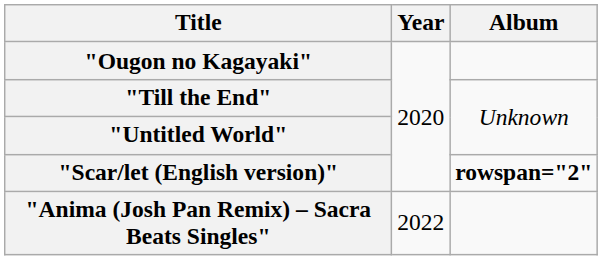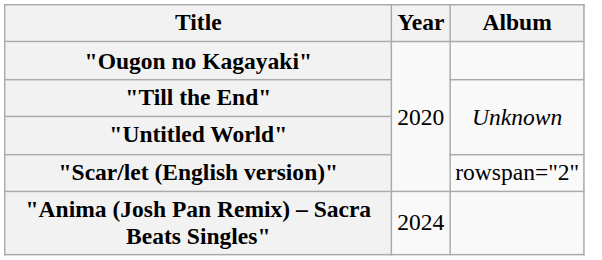(524, 172) bold -> (517, 172) normal
(421, 222) 2022 -> (421, 222) 2024
